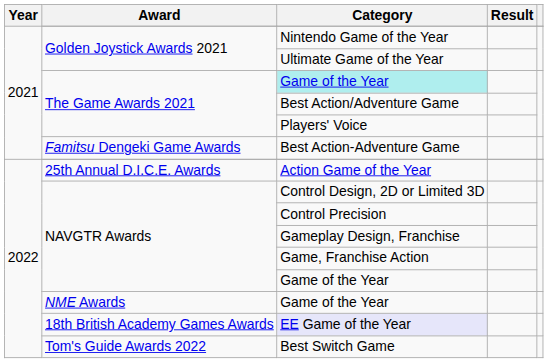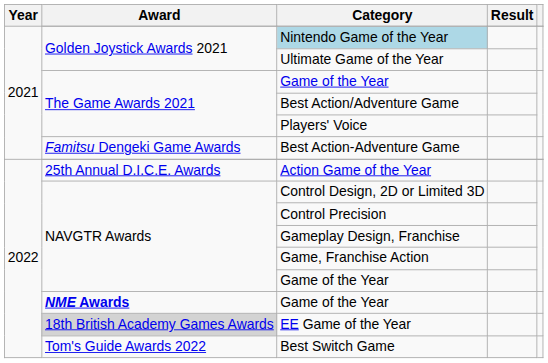(364, 37) no background -> (364, 37) lightblue background
(334, 81) paleturquoise background -> (334, 81) no background
(85, 302) normal -> (87, 302) bold
(159, 324) no background -> (159, 324) lightgrey background
(346, 324) lavender background -> (346, 324) no background
